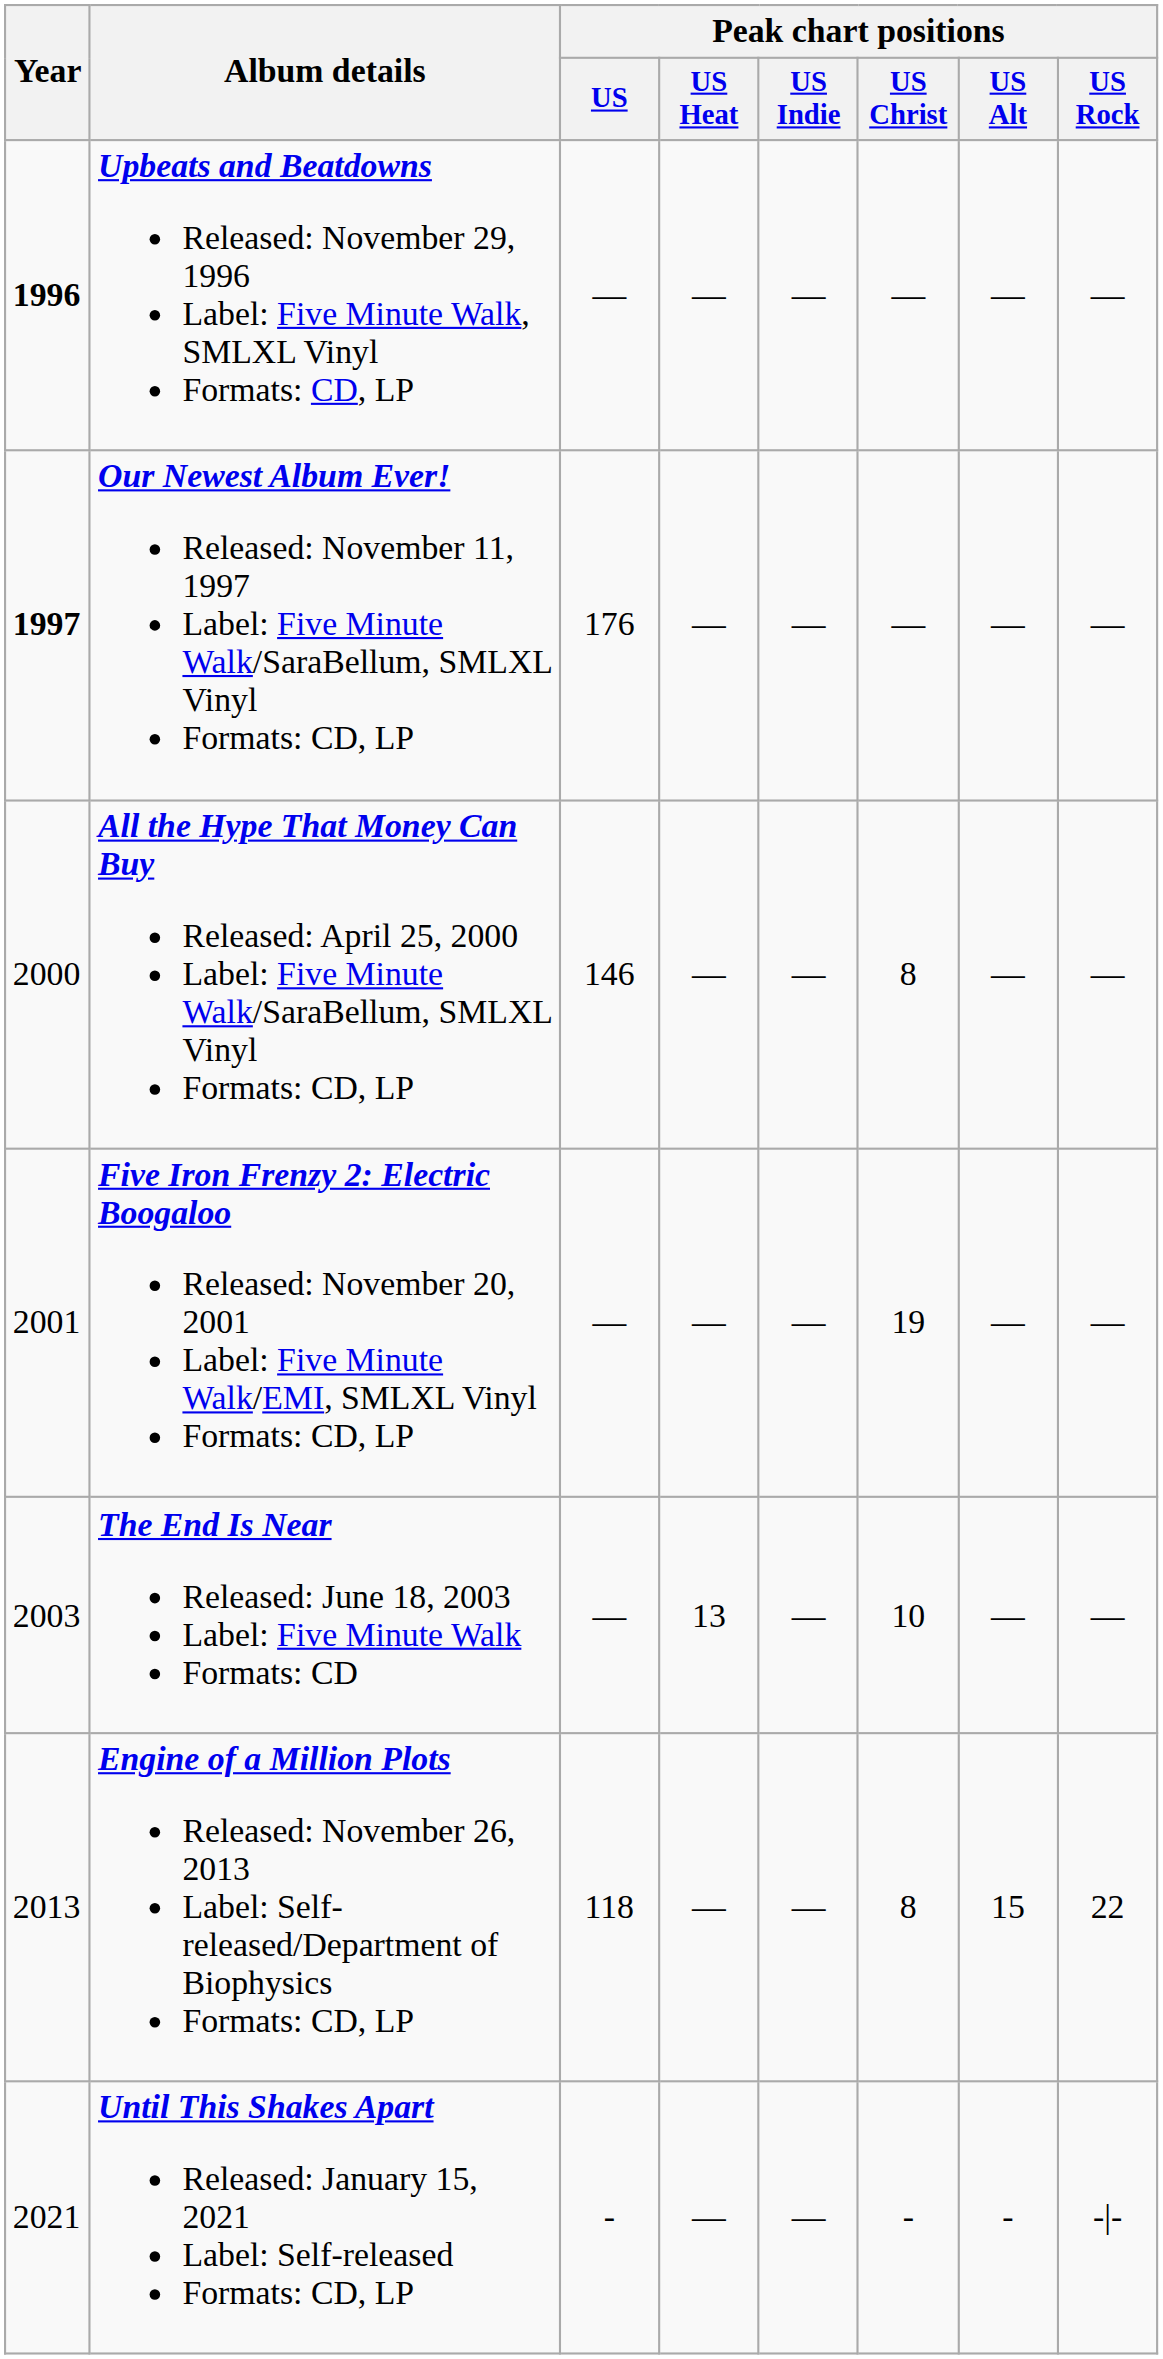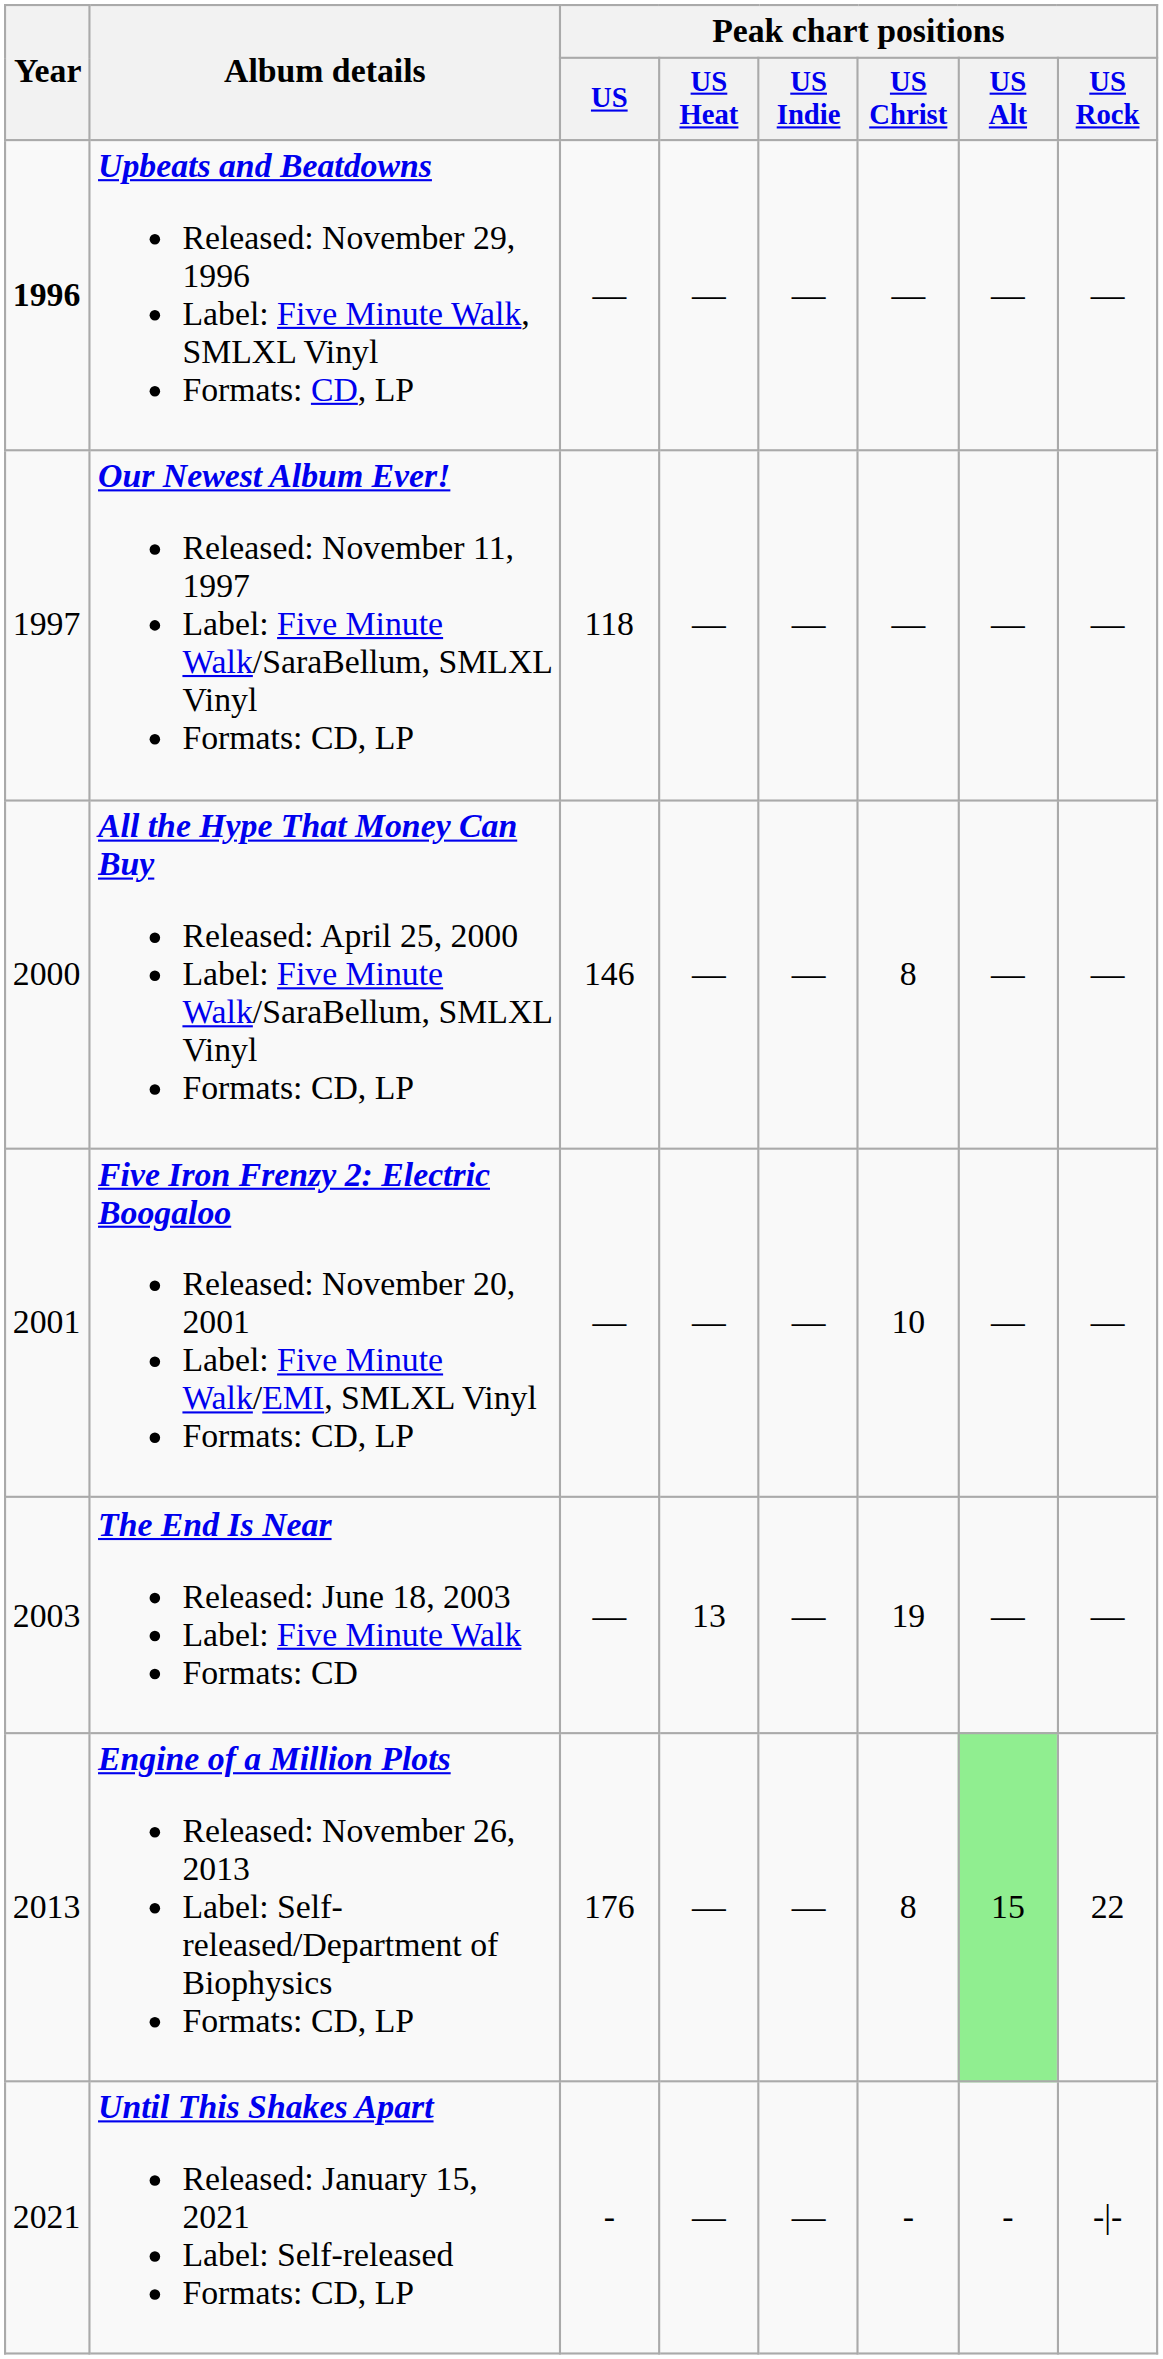(47, 624) bold -> (47, 624) normal
(609, 624) 176 -> (609, 624) 118
(908, 1322) 19 -> (908, 1322) 10
(908, 1614) 10 -> (908, 1614) 19
(609, 1906) 118 -> (609, 1906) 176
(1008, 1906) no background -> (1008, 1906) lightgreen background
